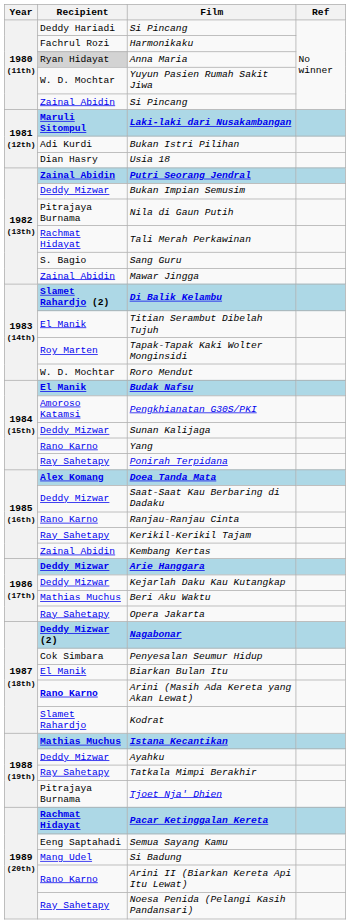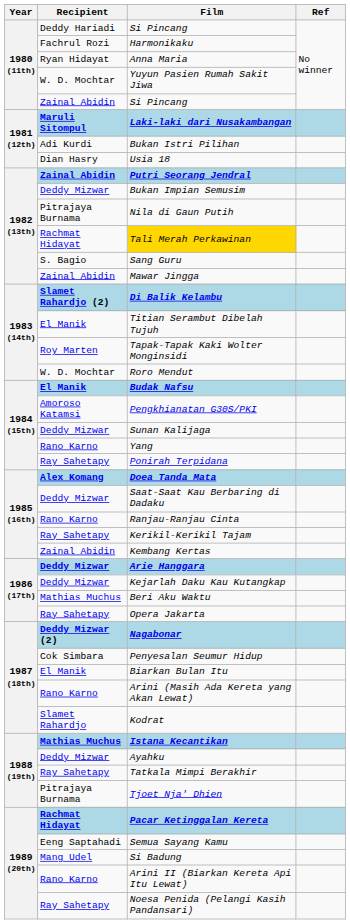(75, 59) lightgrey background -> (75, 59) no background
(190, 239) no background -> (190, 239) gold background
(69, 693) bold -> (69, 693) normal
